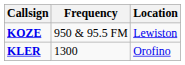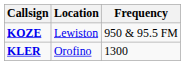columns swapped: (91, 13) <-> (156, 13)
